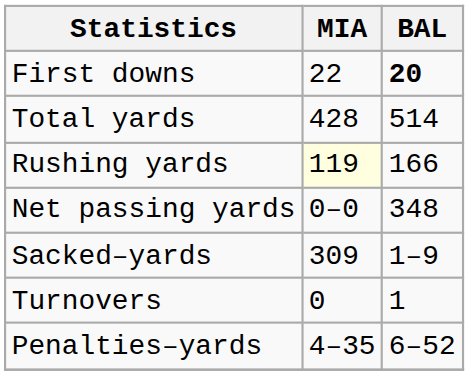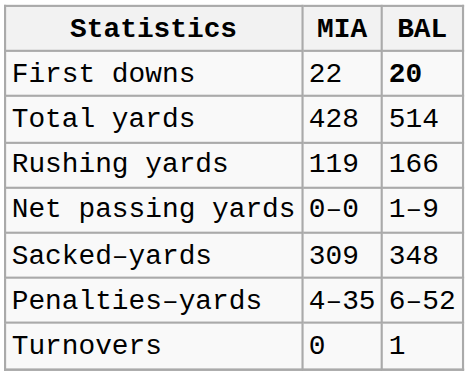(334, 165) lightyellow background -> (334, 165) no background
(414, 210) 348 -> (414, 210) 1–9
(414, 255) 1–9 -> (414, 255) 348
rows swapped: (87, 301) <-> (137, 346)
